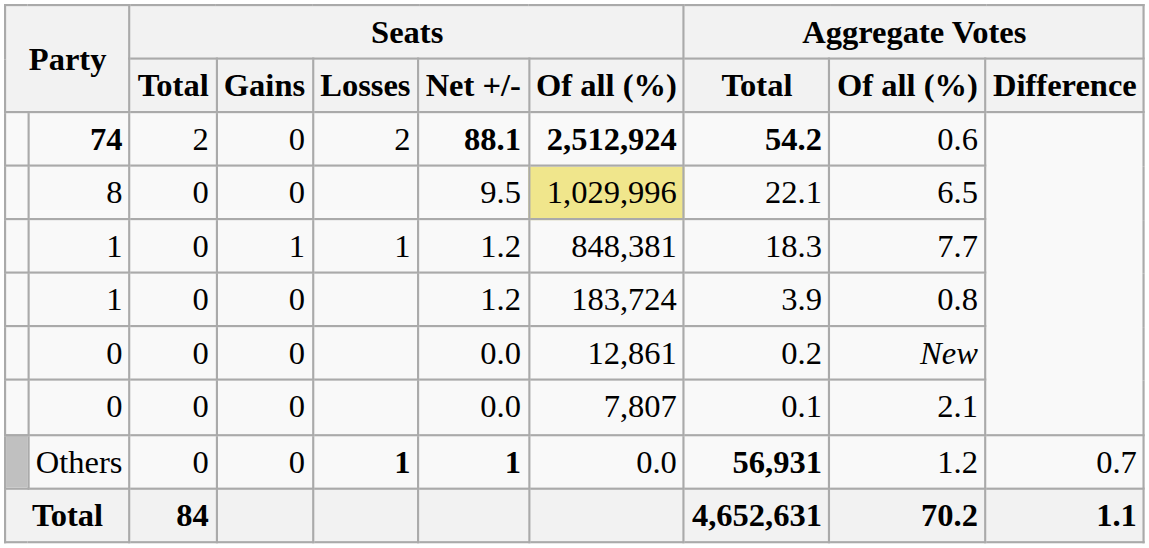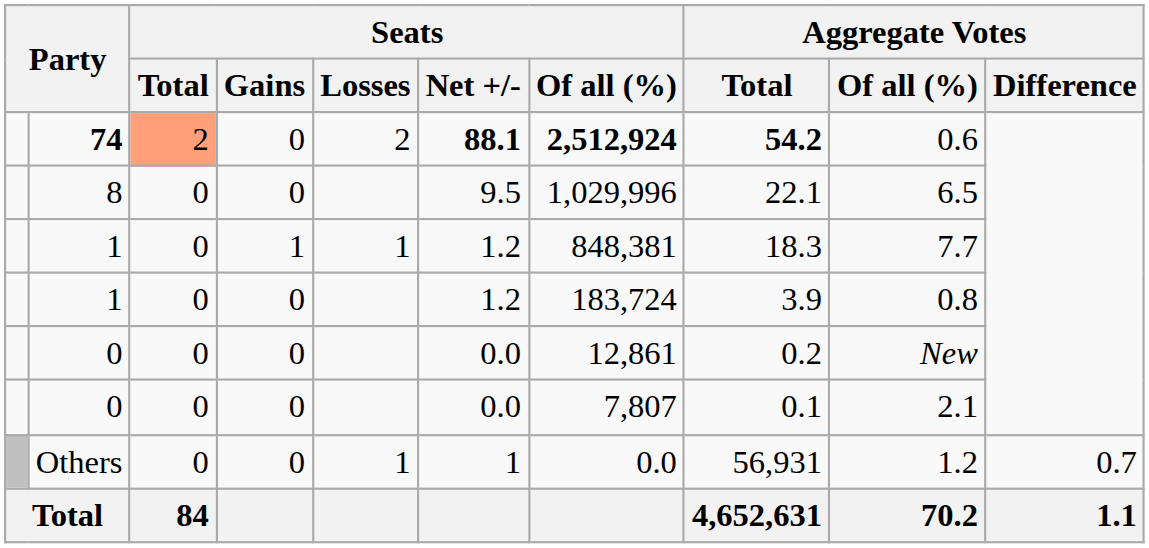(201, 138) no background -> (201, 138) lightsalmon background
(612, 192) khaki background -> (612, 192) no background
(402, 460) bold -> (402, 460) normal
(513, 460) bold -> (513, 460) normal
(777, 460) bold -> (777, 460) normal
